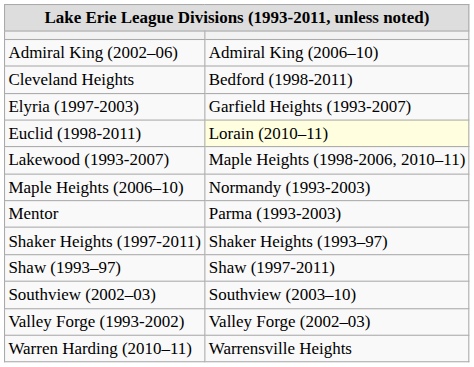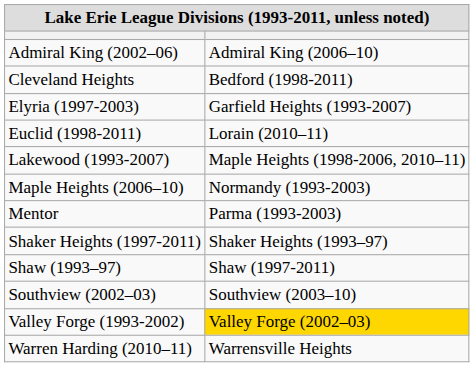(268, 133) lightyellow background -> (268, 133) no background
(290, 321) no background -> (290, 321) gold background
